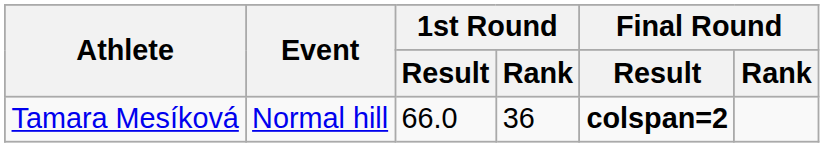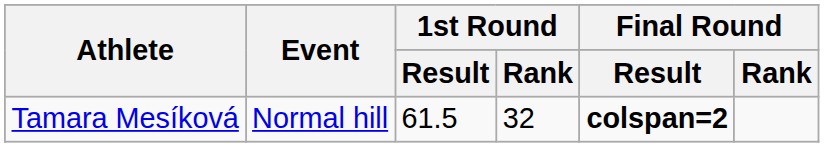(429, 118) 66.0 -> (429, 118) 61.5
(519, 118) 36 -> (519, 118) 32
